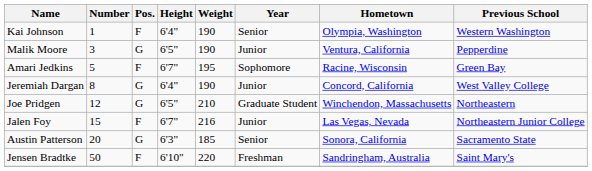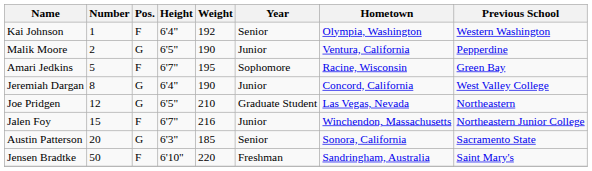(207, 31) 190 -> (207, 31) 192
(92, 49) 3 -> (92, 49) 2
(387, 103) Winchendon, Massachusetts -> (366, 103) Las Vegas, Nevada
(366, 121) Las Vegas, Nevada -> (387, 121) Winchendon, Massachusetts
